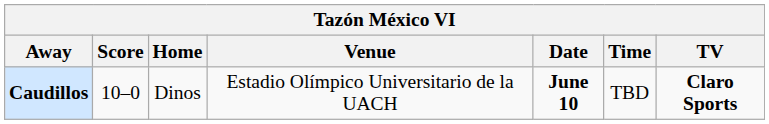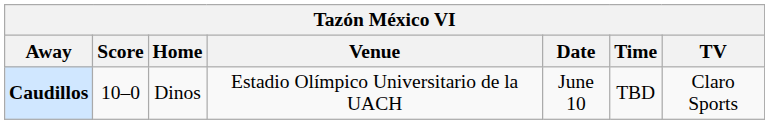(568, 92) bold -> (576, 92) normal
(710, 92) bold -> (713, 92) normal
